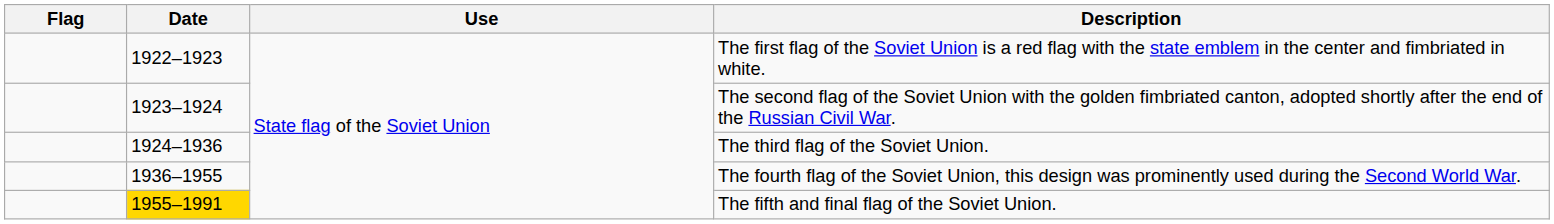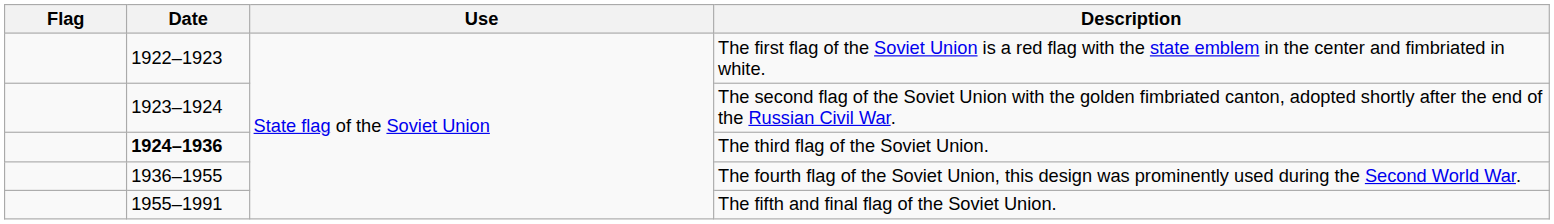(177, 146) normal -> (177, 146) bold
(177, 204) gold background -> (177, 204) no background
